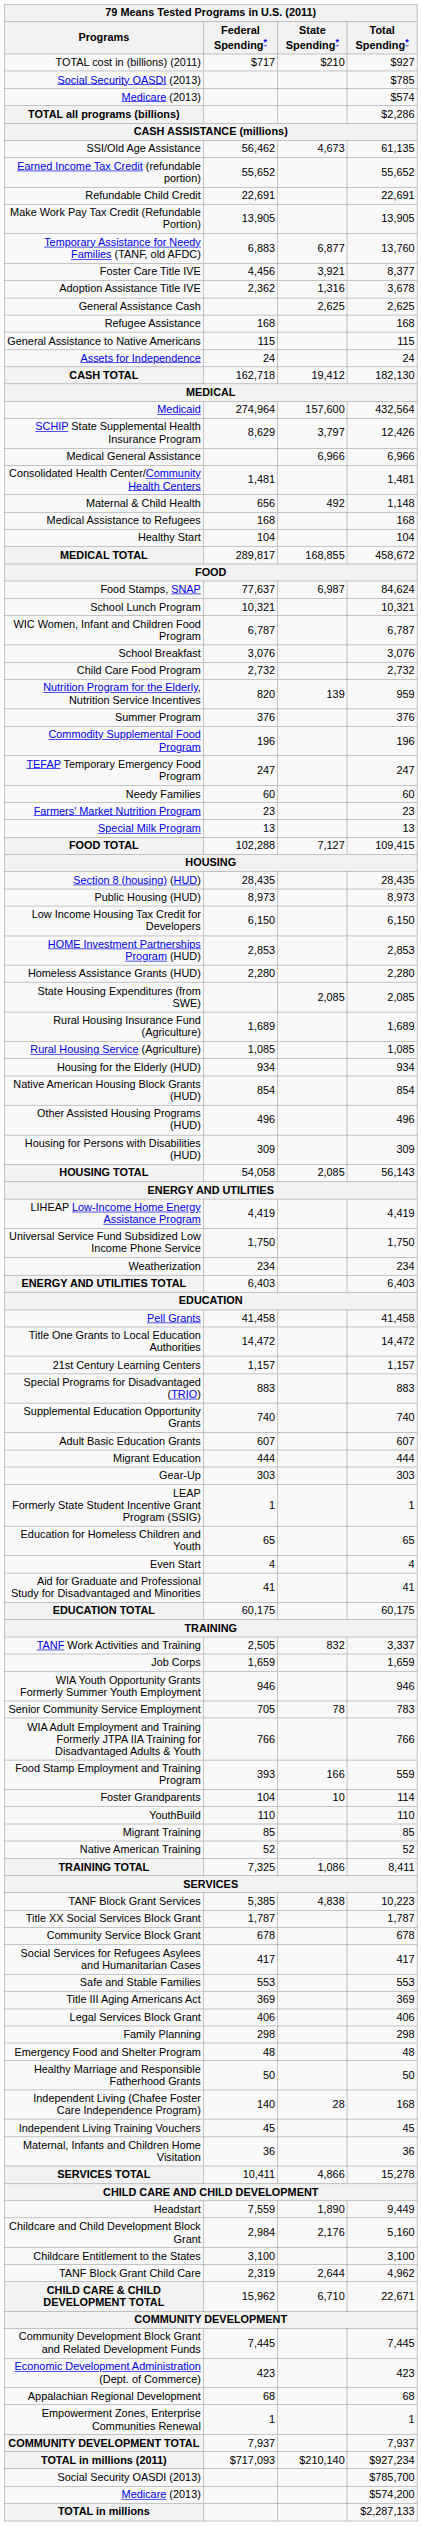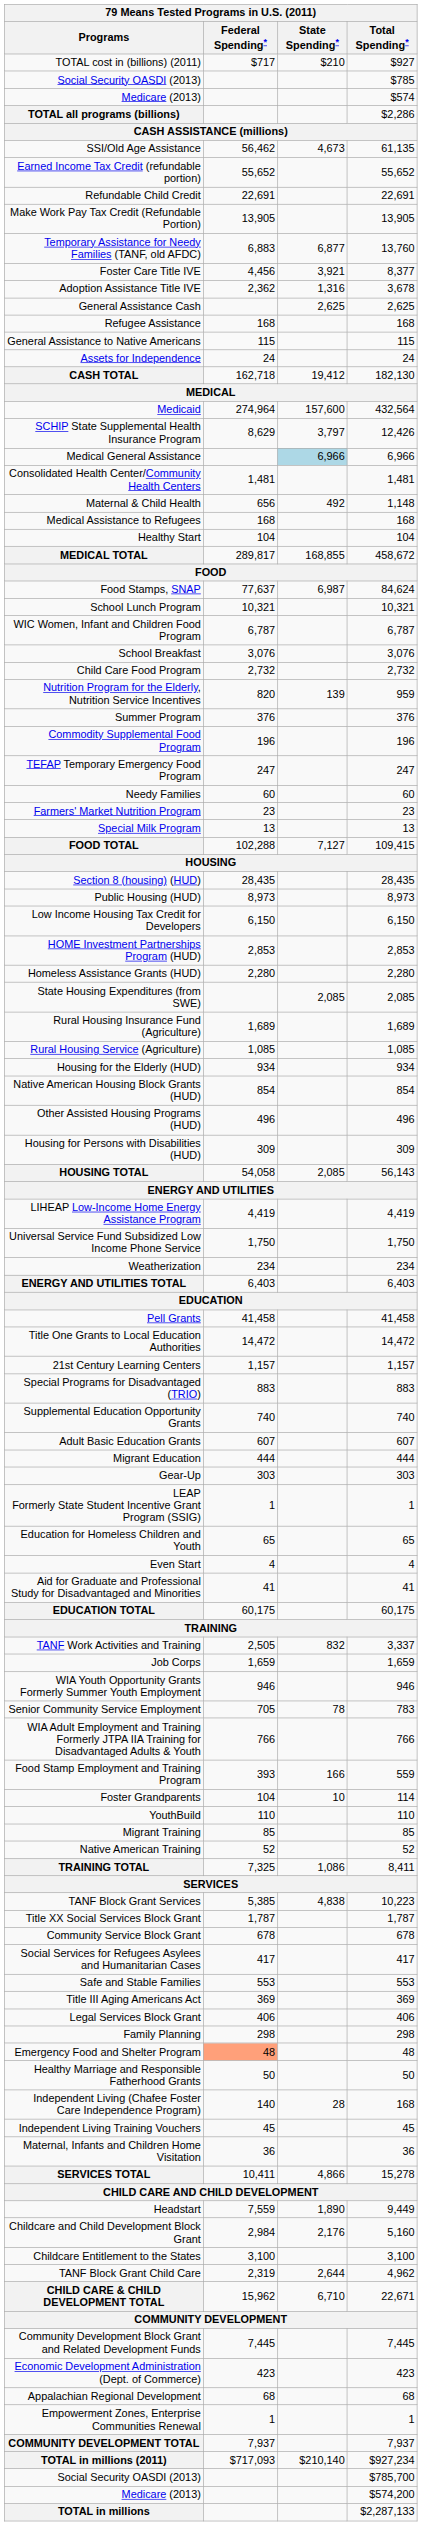(331, 456) no background -> (331, 456) lightblue background
(269, 2051) no background -> (269, 2051) lightsalmon background
